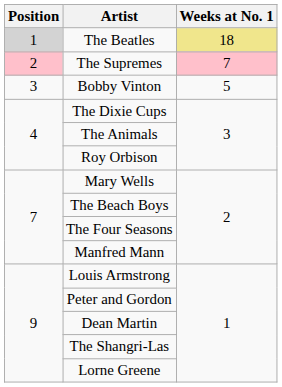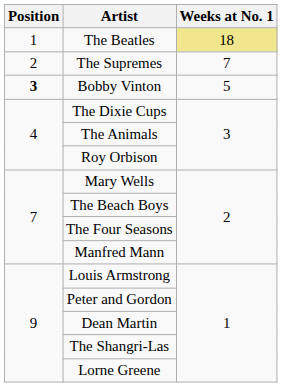(34, 39) lightgrey background -> (34, 39) no background
(34, 63) pink background -> (34, 63) no background
(227, 63) pink background -> (227, 63) no background
(34, 87) normal -> (34, 87) bold
